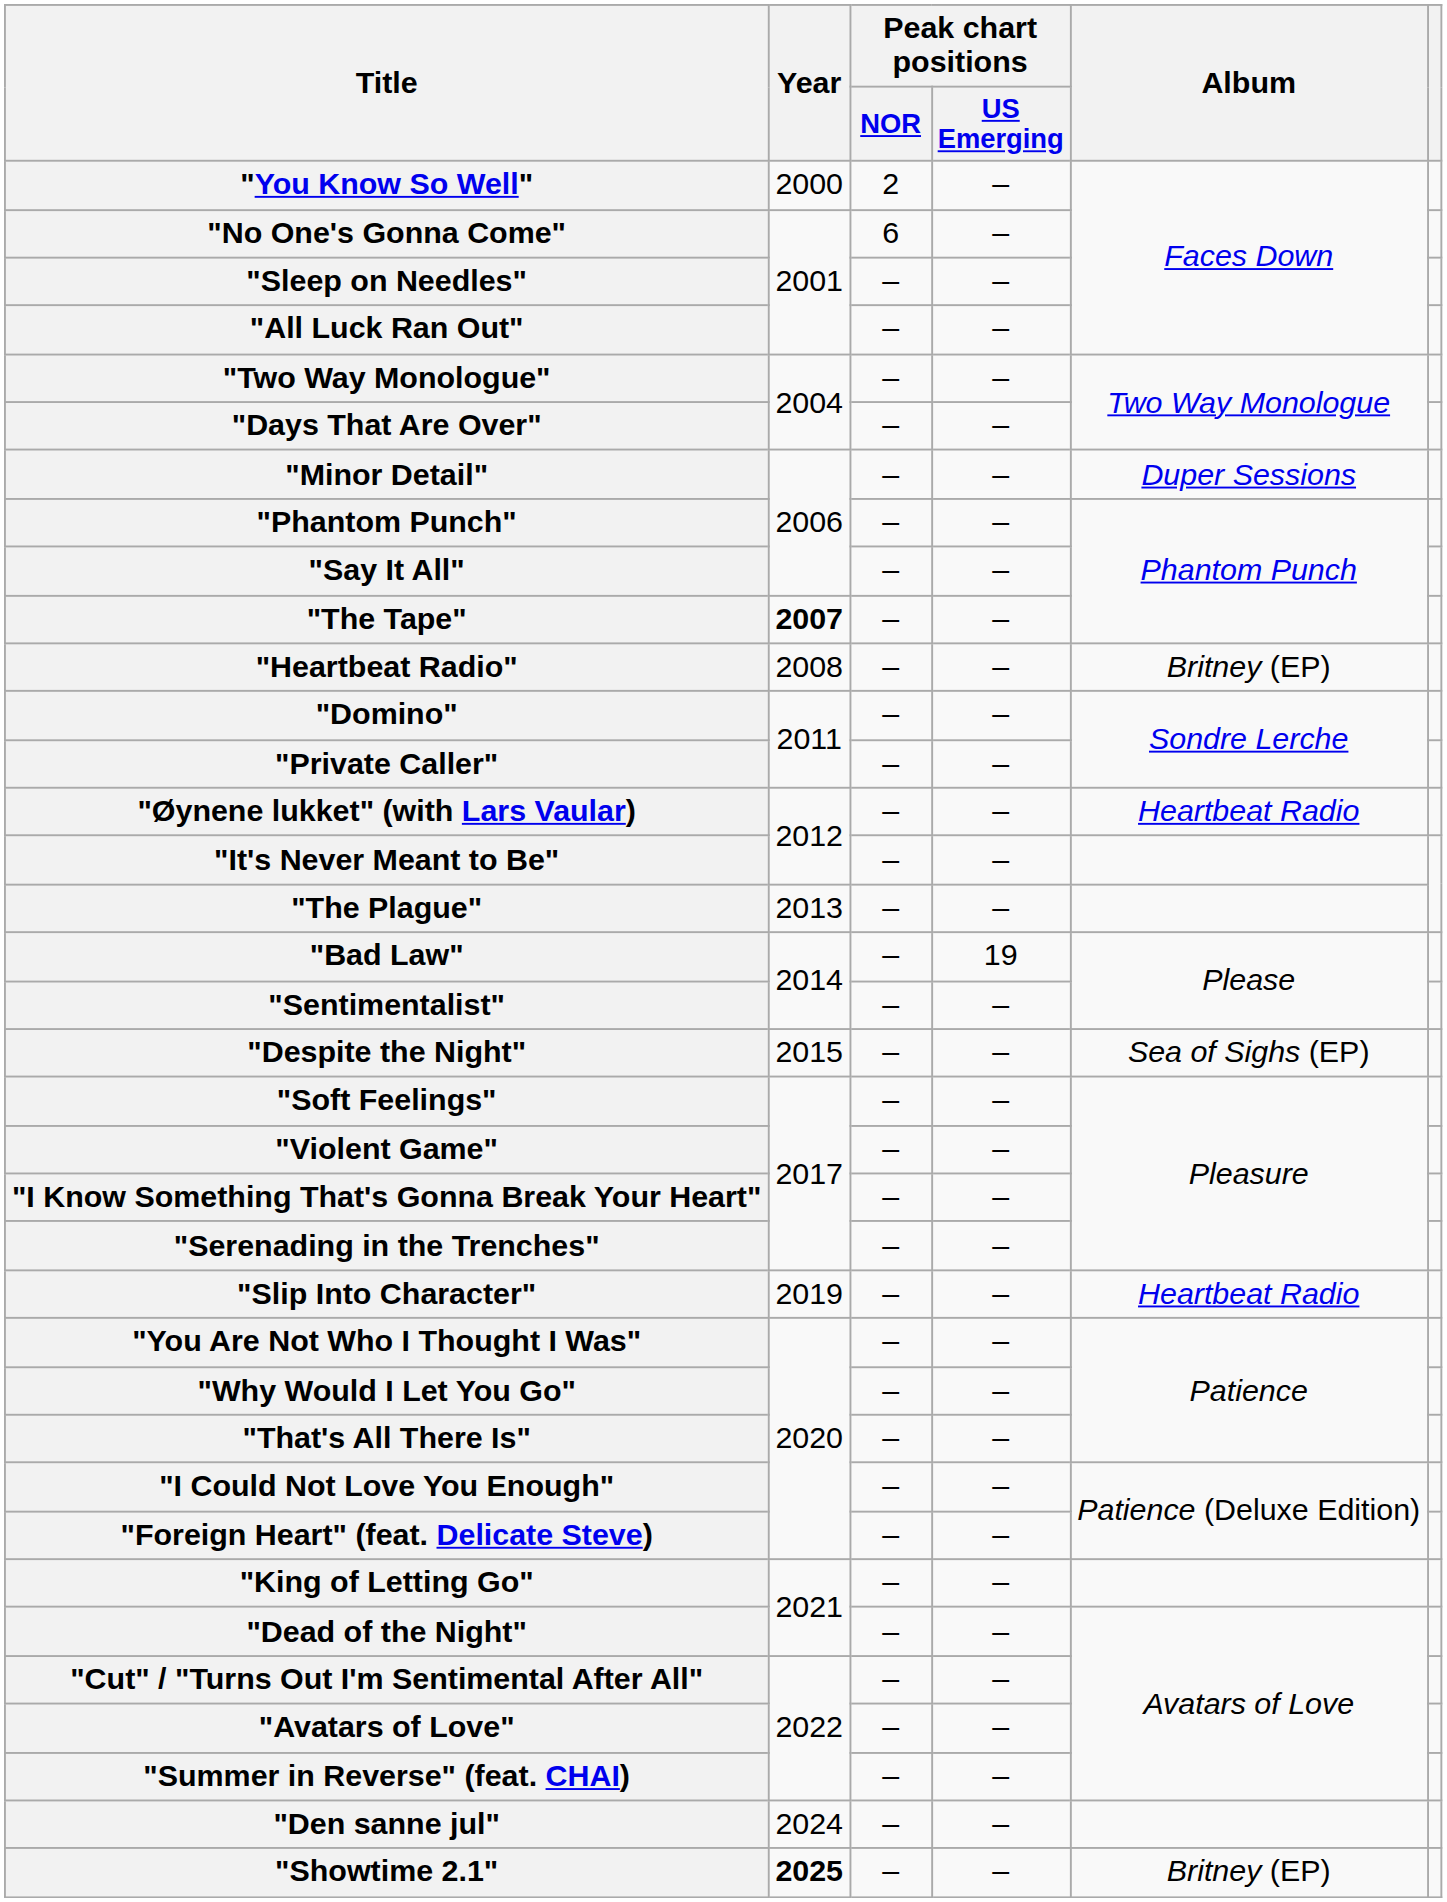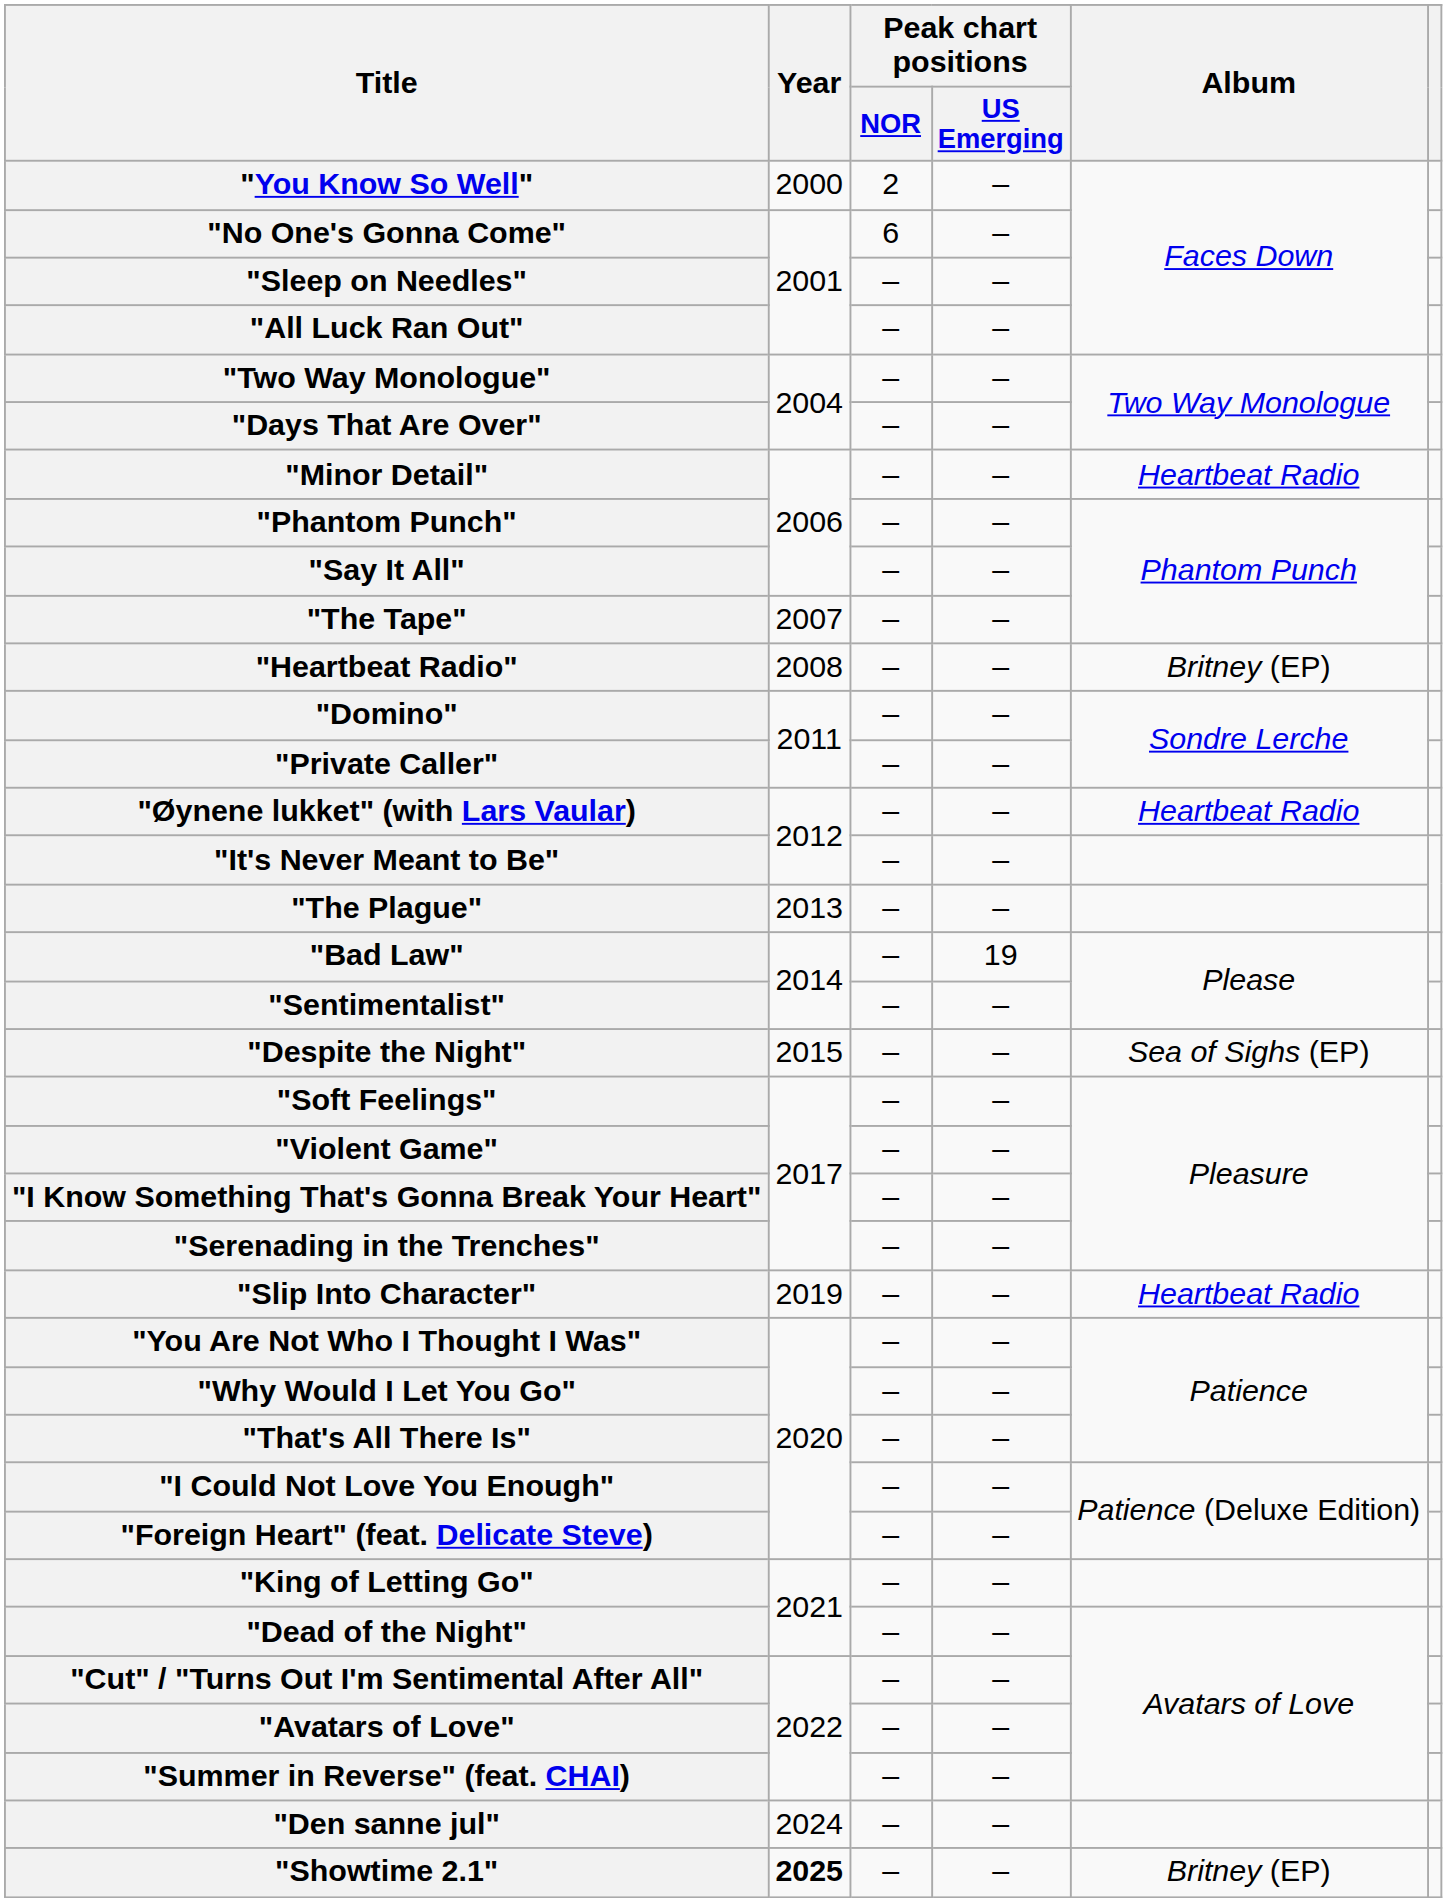(1249, 473) Duper Sessions -> (1249, 473) Heartbeat Radio
(809, 618) bold -> (809, 618) normal
